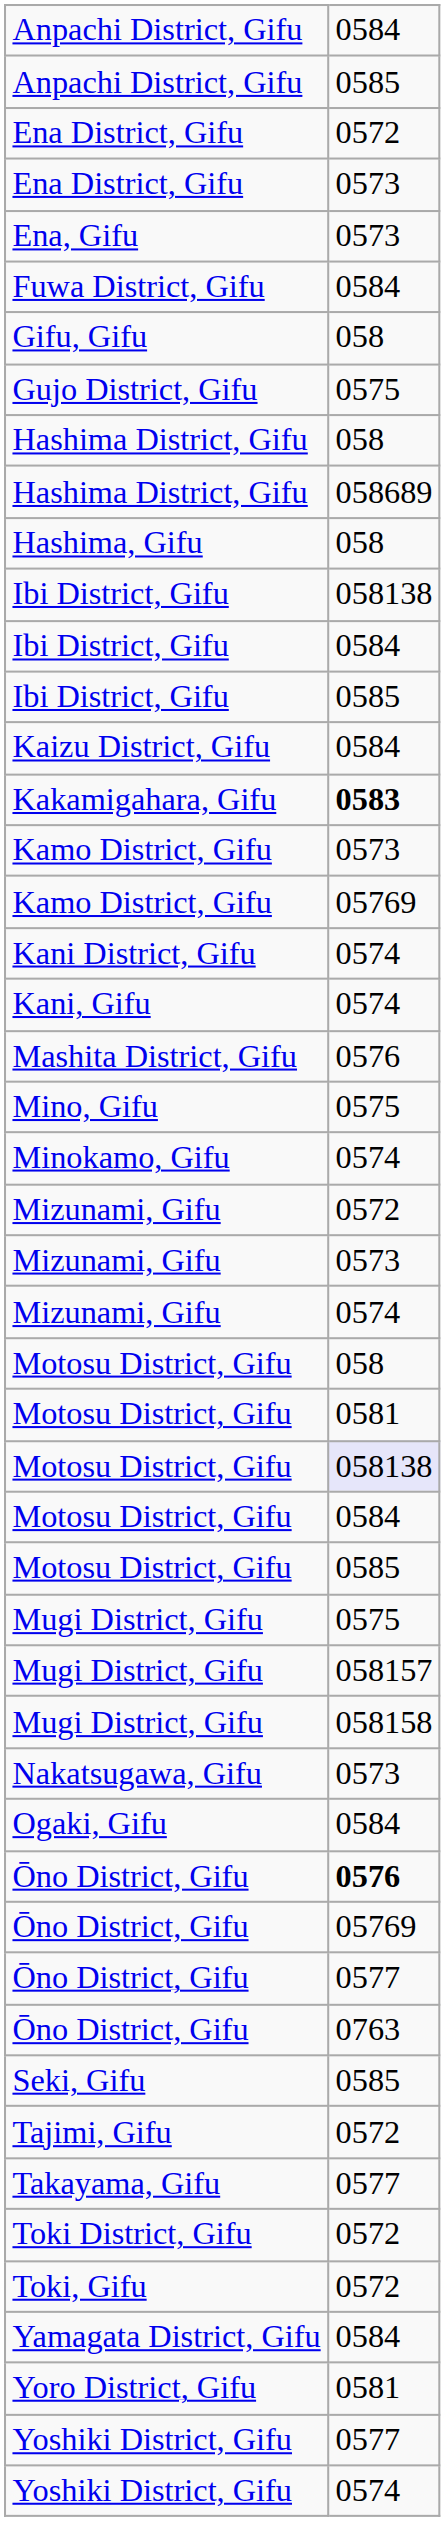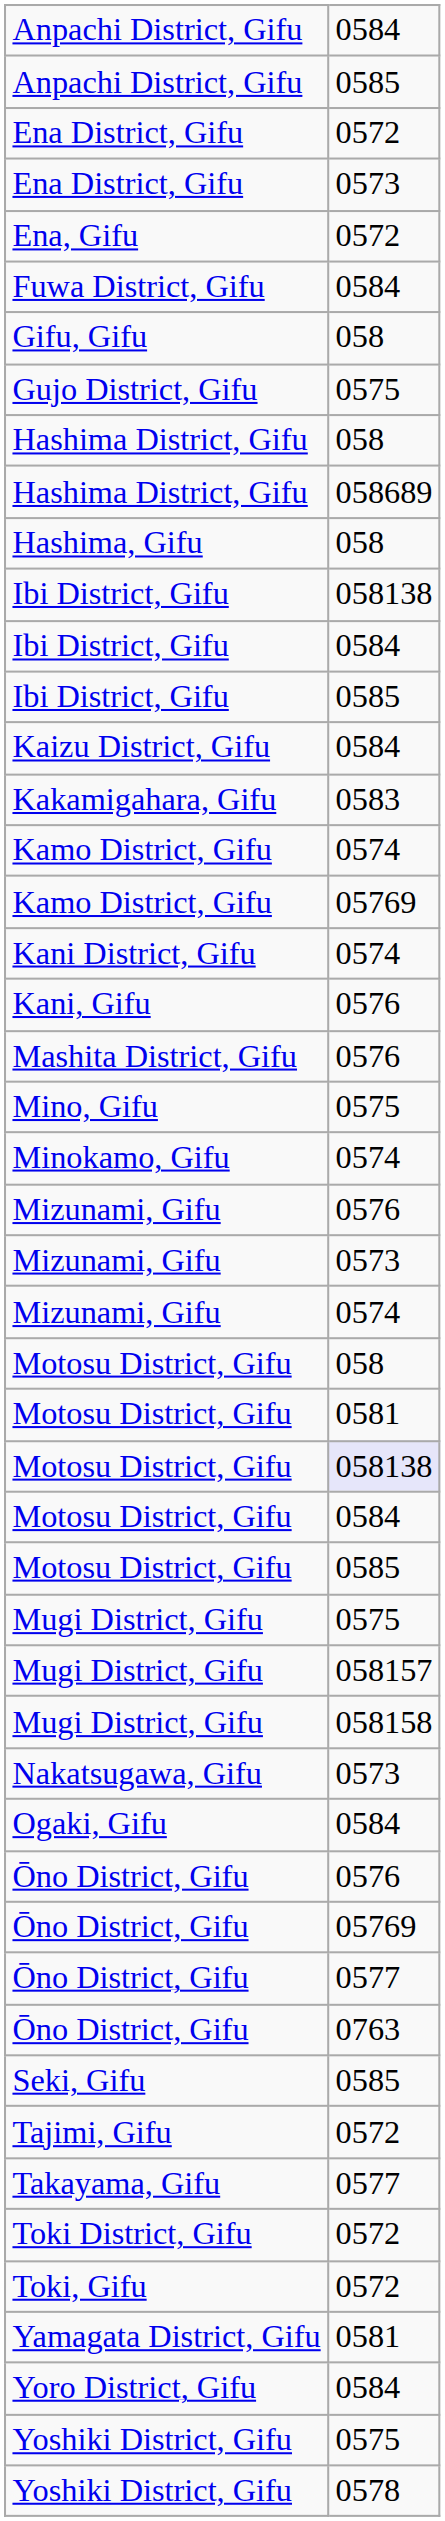(368, 235) 0573 -> (368, 235) 0572
(368, 798) bold -> (368, 798) normal
(368, 850) 0573 -> (368, 850) 0574
(368, 1004) 0574 -> (368, 1004) 0576
(368, 1209) 0572 -> (368, 1209) 0576
(368, 1875) bold -> (368, 1875) normal
(368, 2336) 0584 -> (368, 2336) 0581
(368, 2387) 0581 -> (368, 2387) 0584
(368, 2439) 0577 -> (368, 2439) 0575
(368, 2490) 0574 -> (368, 2490) 0578
